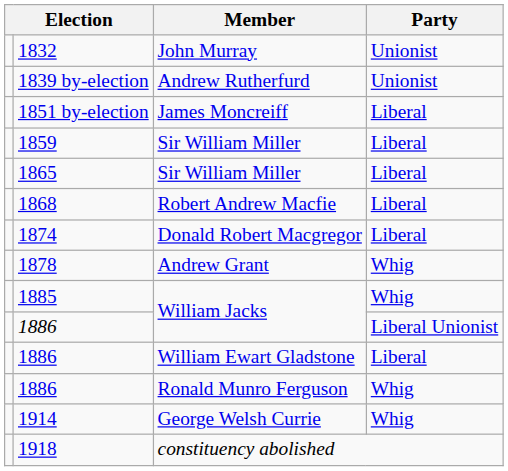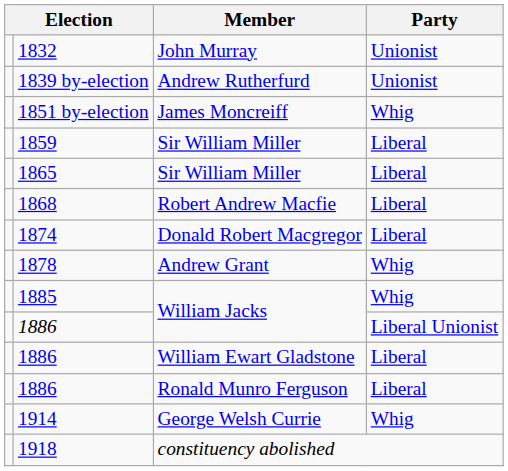(399, 111) Liberal -> (392, 111) Whig
(392, 388) Whig -> (399, 388) Liberal
